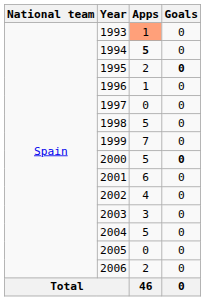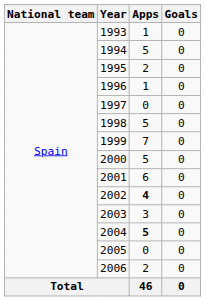(146, 32) lightsalmon background -> (146, 32) no background
(146, 50) bold -> (146, 50) normal
(181, 68) bold -> (181, 68) normal
(181, 159) bold -> (181, 159) normal
(146, 196) normal -> (146, 196) bold
(146, 232) normal -> (146, 232) bold
